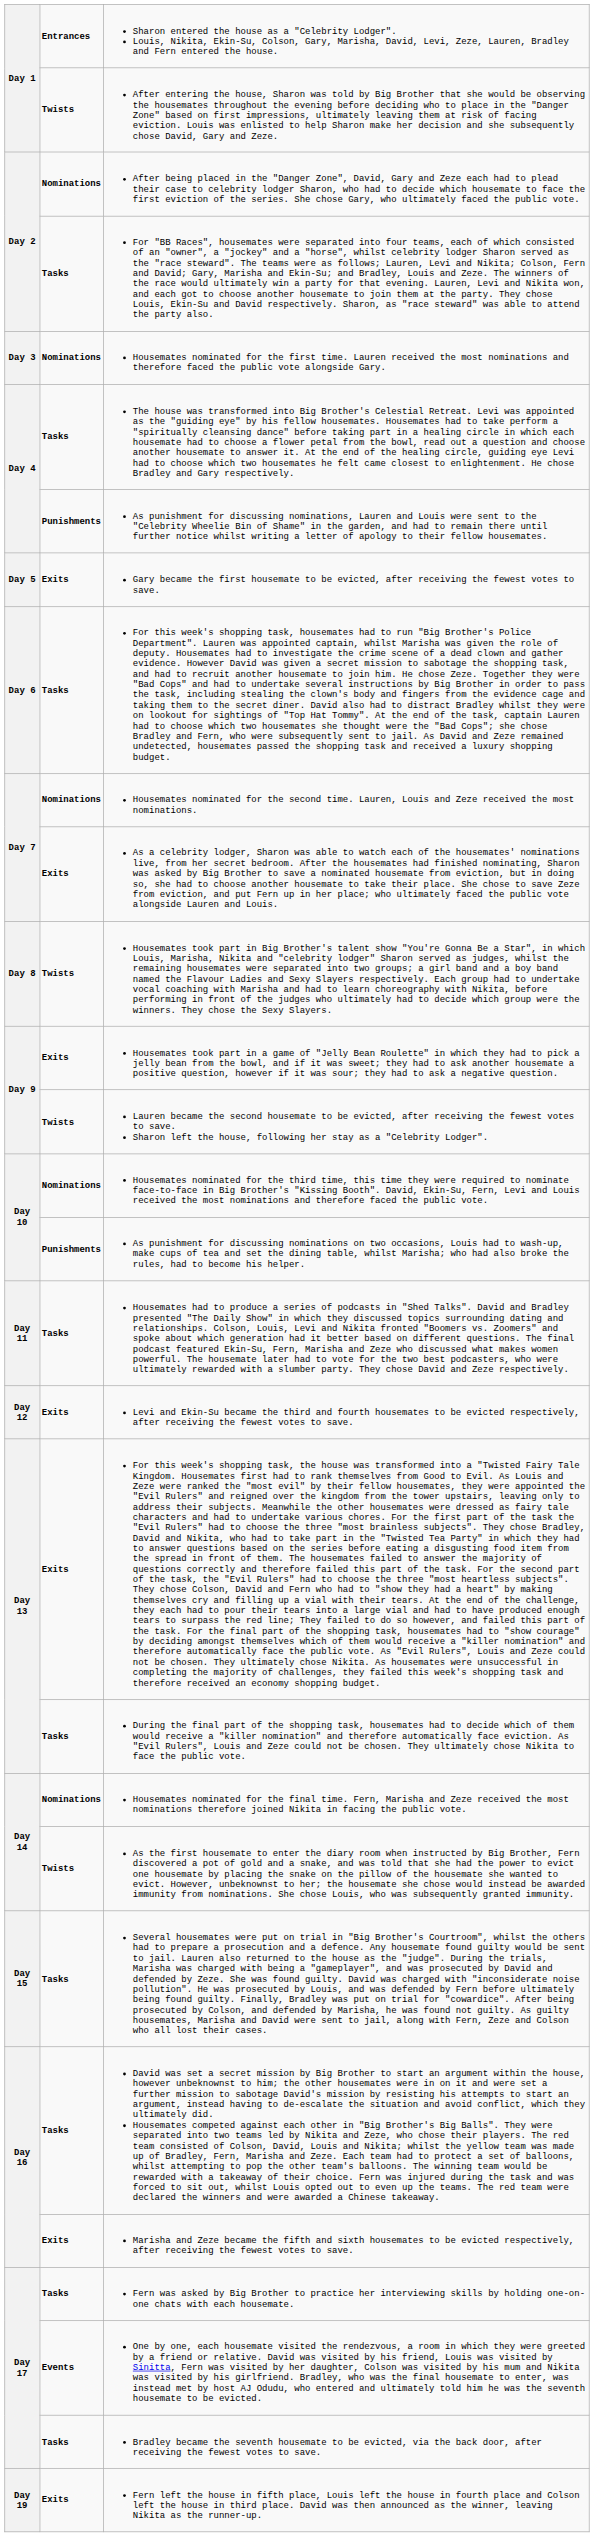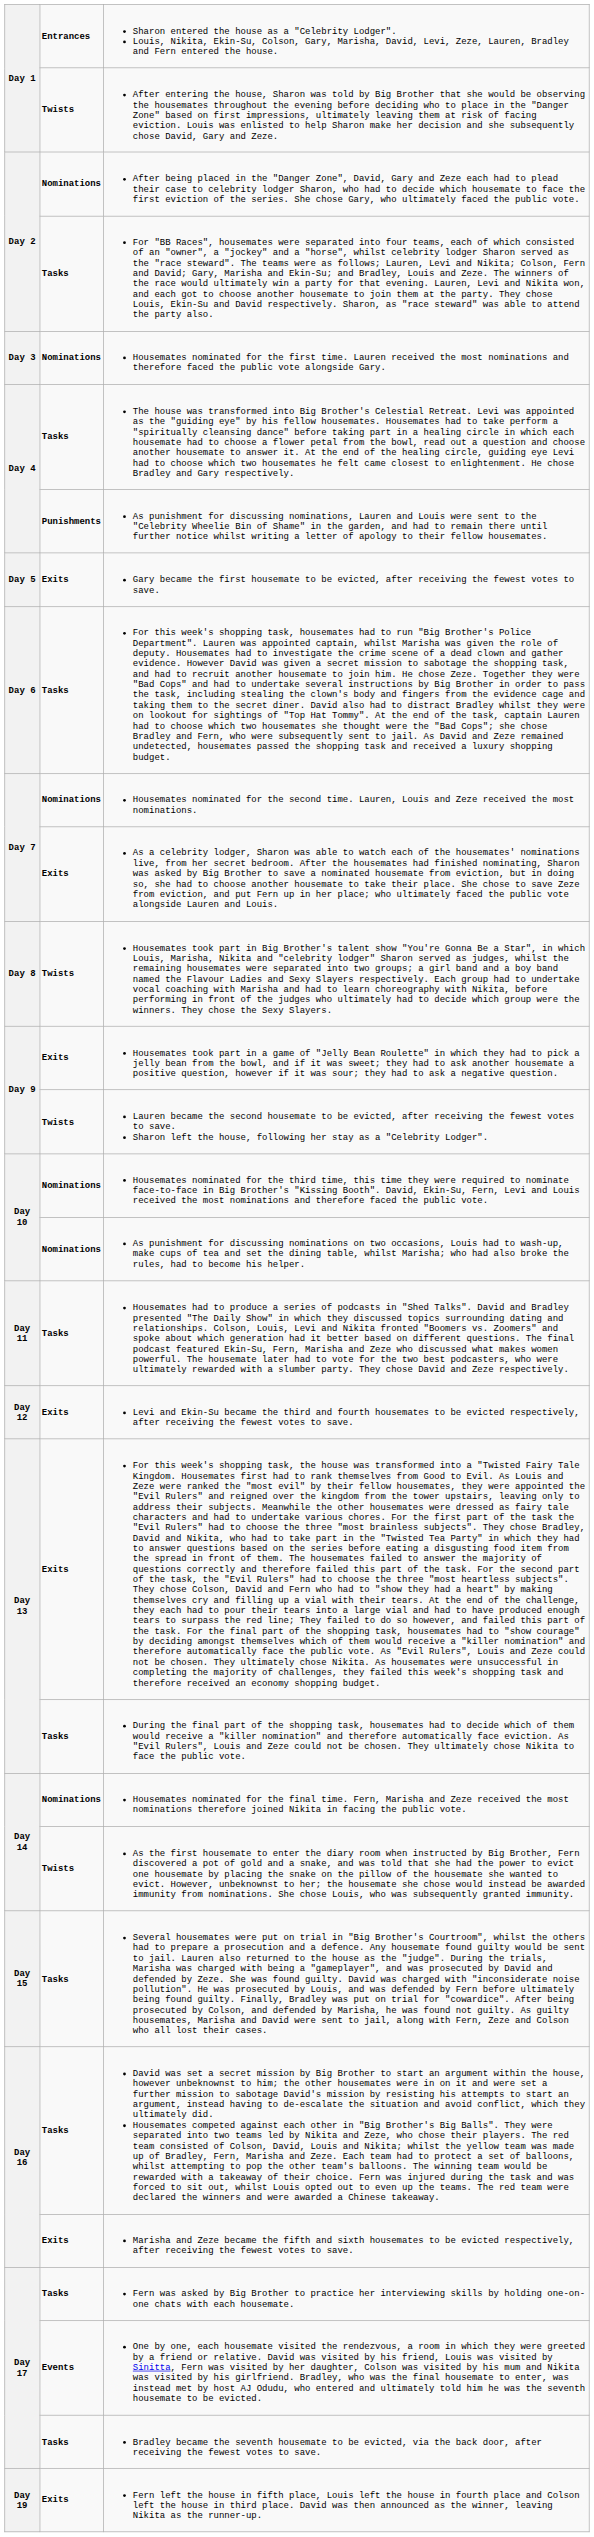(71, 1249) Punishments -> (71, 1249) Nominations
